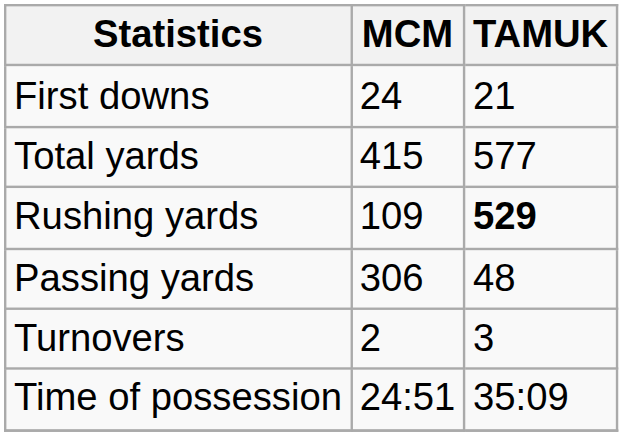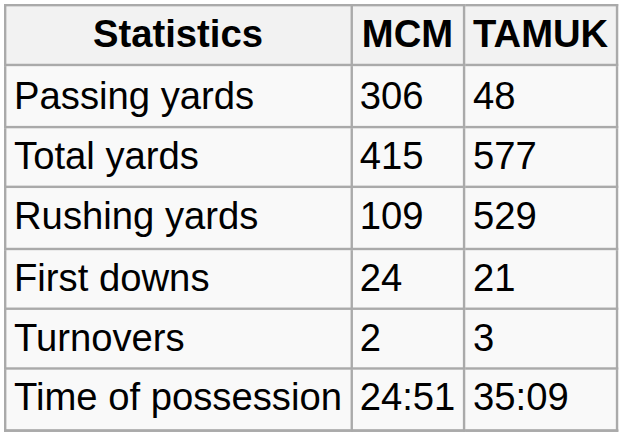rows swapped: (112, 95) <-> (134, 277)
(505, 216) bold -> (505, 216) normal
